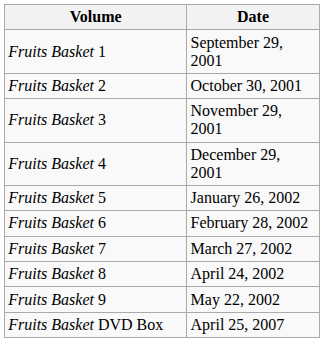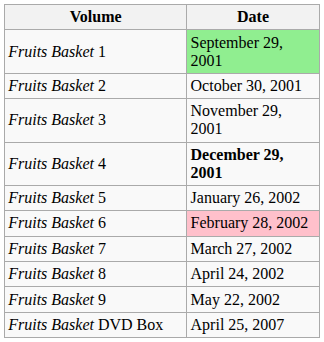(237, 51) no background -> (237, 51) lightgreen background
(235, 163) normal -> (237, 163) bold
(249, 223) no background -> (249, 223) pink background
